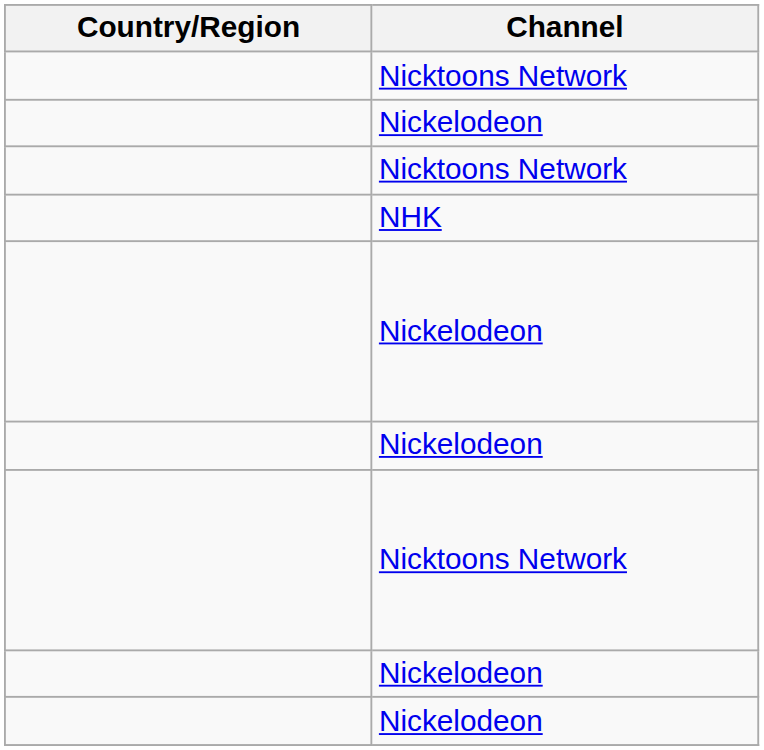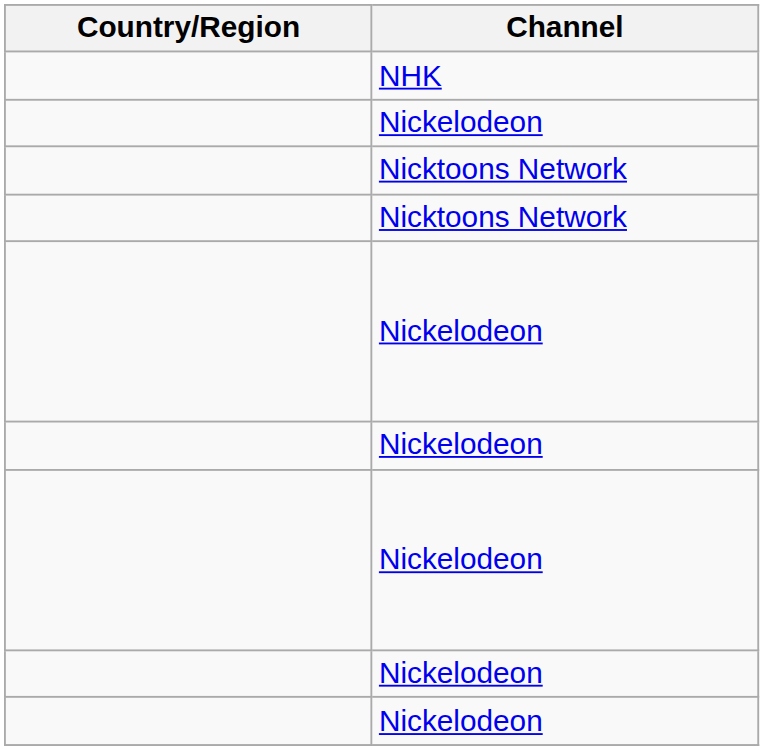(503, 75) Nicktoons Network -> (410, 75) NHK
(410, 216) NHK -> (503, 216) Nicktoons Network
(503, 559) Nicktoons Network -> (461, 559) Nickelodeon
